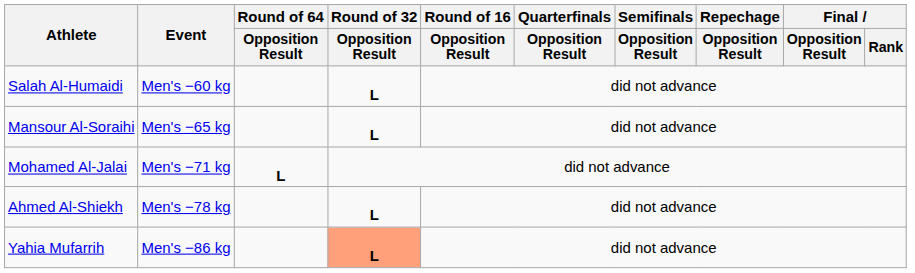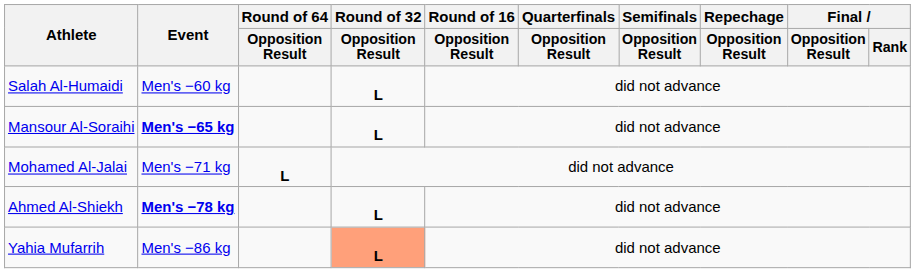(186, 127) normal -> (188, 127) bold
(186, 208) normal -> (188, 208) bold
